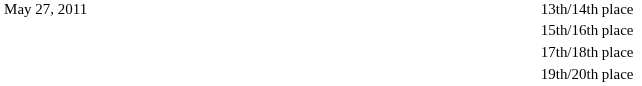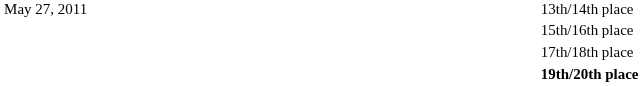(587, 74) normal -> (590, 74) bold
